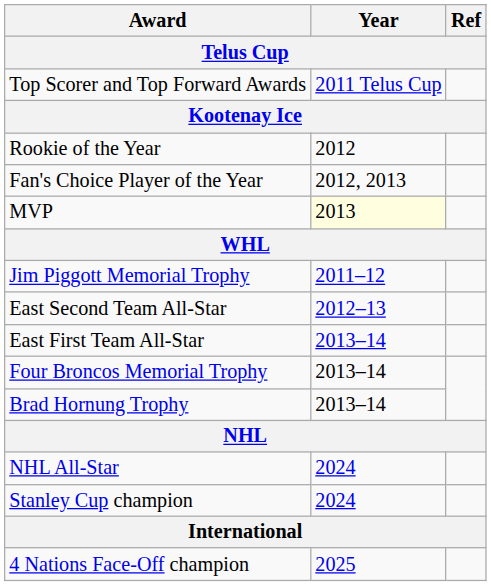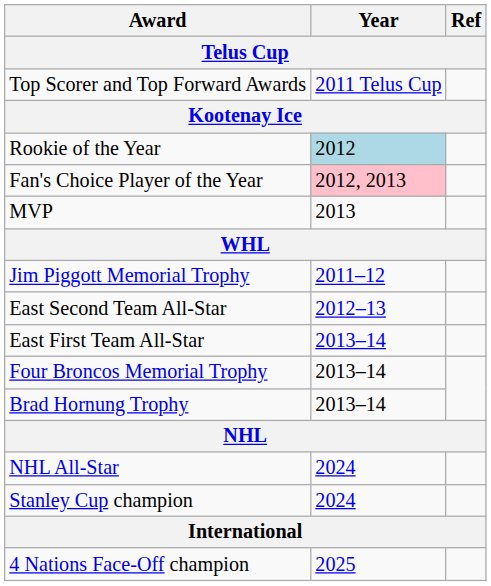(335, 148) no background -> (335, 148) lightblue background
(361, 180) no background -> (361, 180) pink background
(335, 212) lightyellow background -> (335, 212) no background
